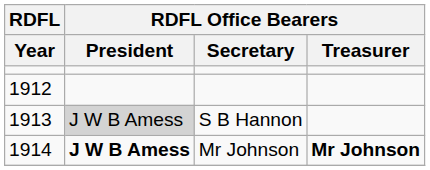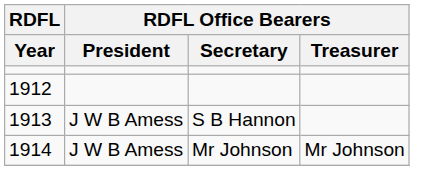(126, 119) lightgrey background -> (126, 119) no background
(130, 150) bold -> (126, 150) normal
(366, 150) bold -> (355, 150) normal
